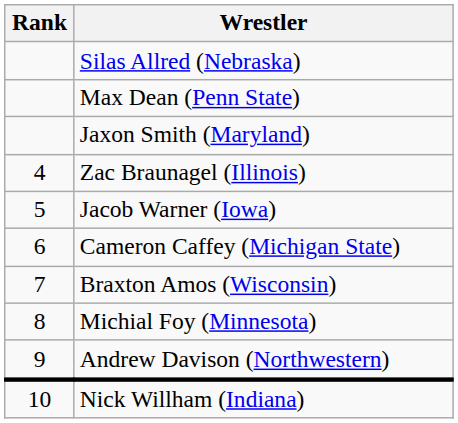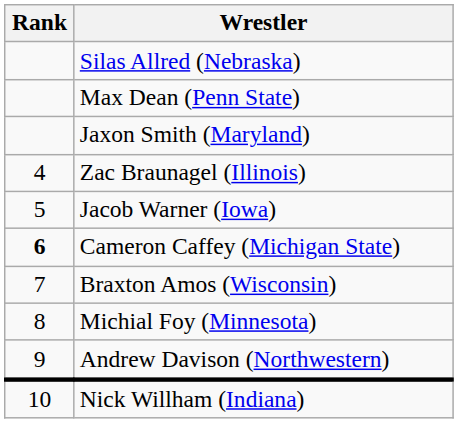(40, 246) normal -> (40, 246) bold
